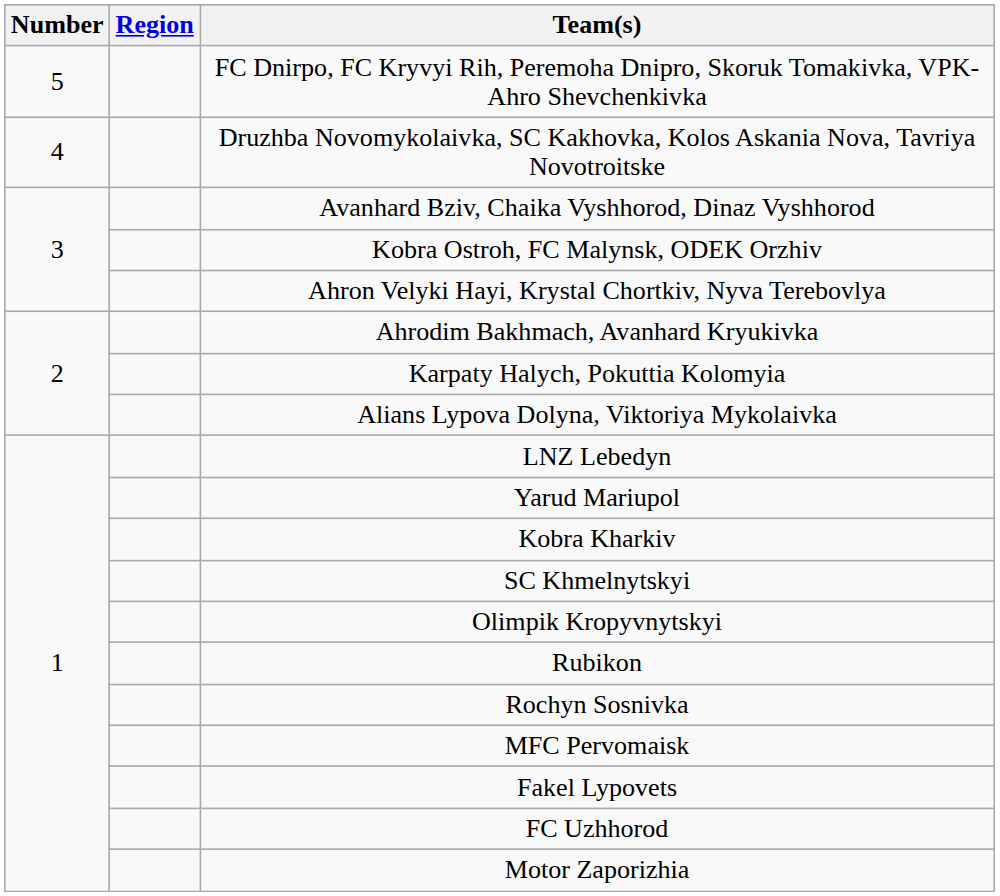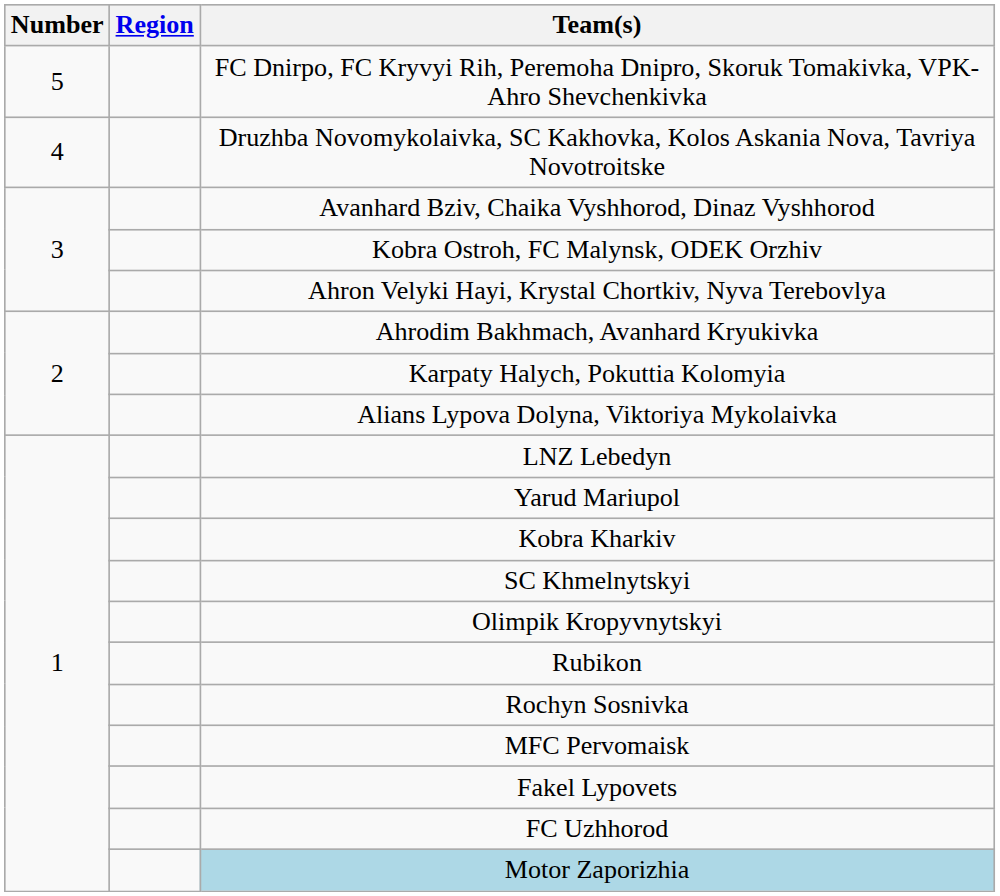(597, 869) no background -> (597, 869) lightblue background
